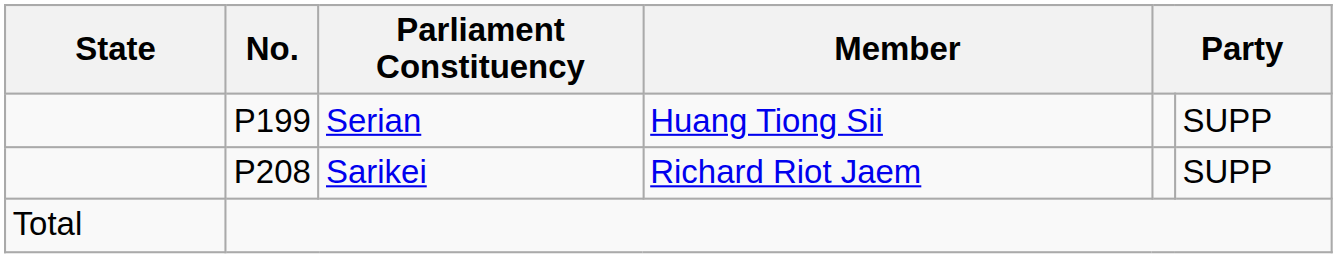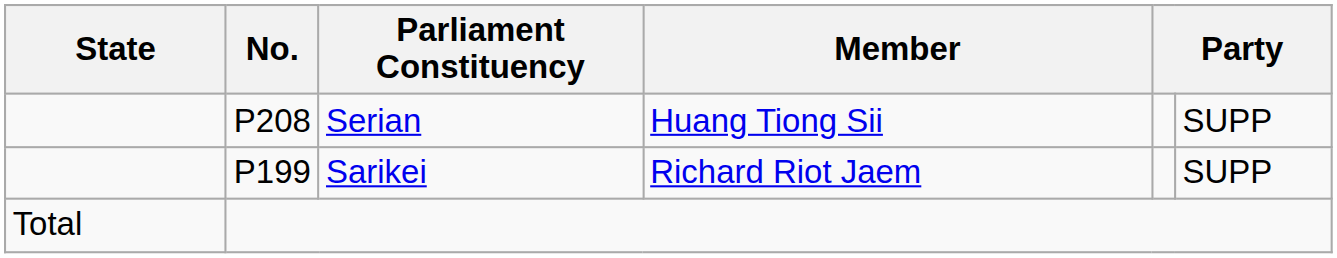(272, 119) P199 -> (272, 119) P208
(272, 172) P208 -> (272, 172) P199
